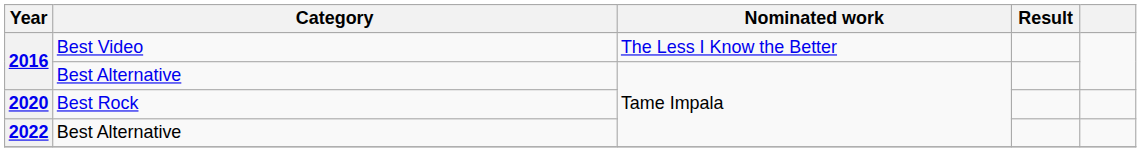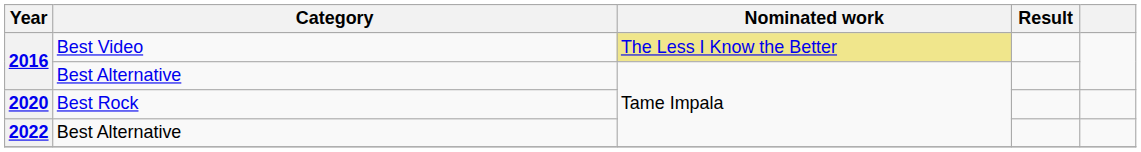(729, 47) no background -> (729, 47) khaki background
